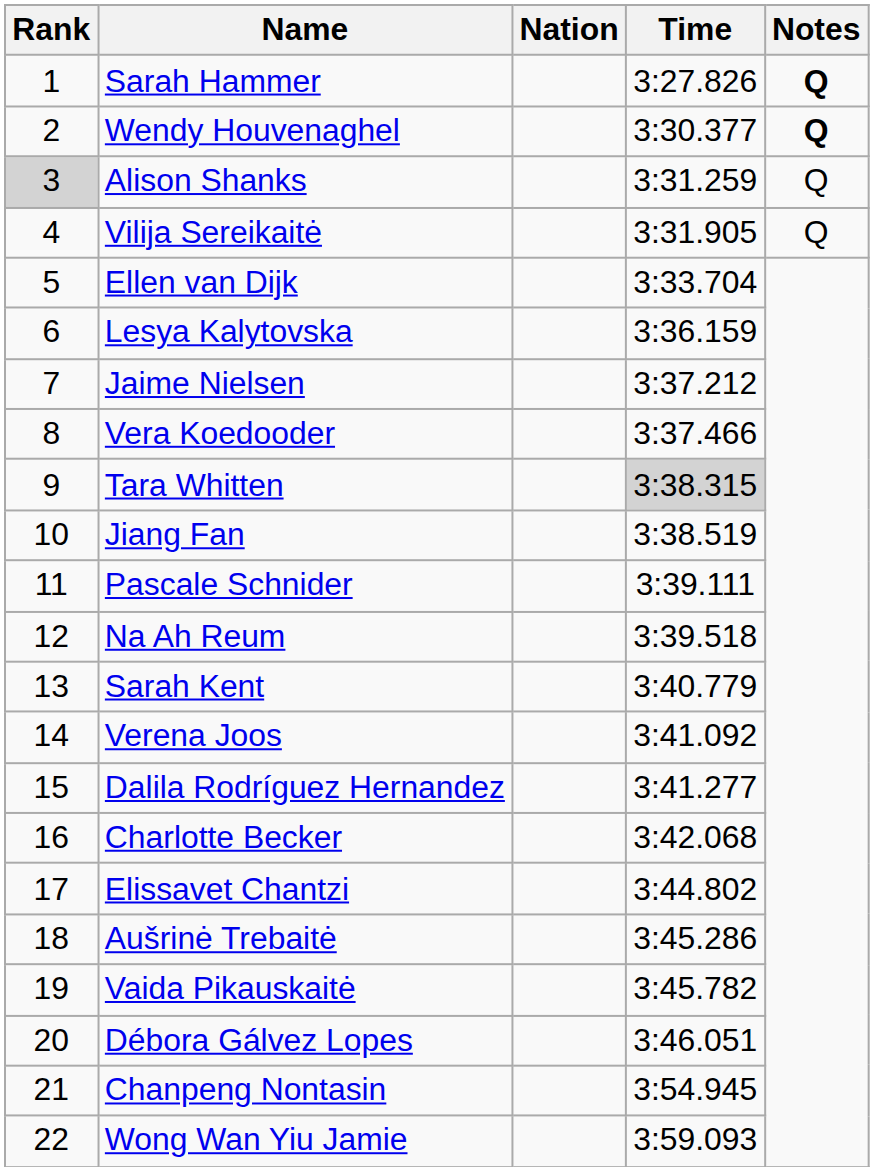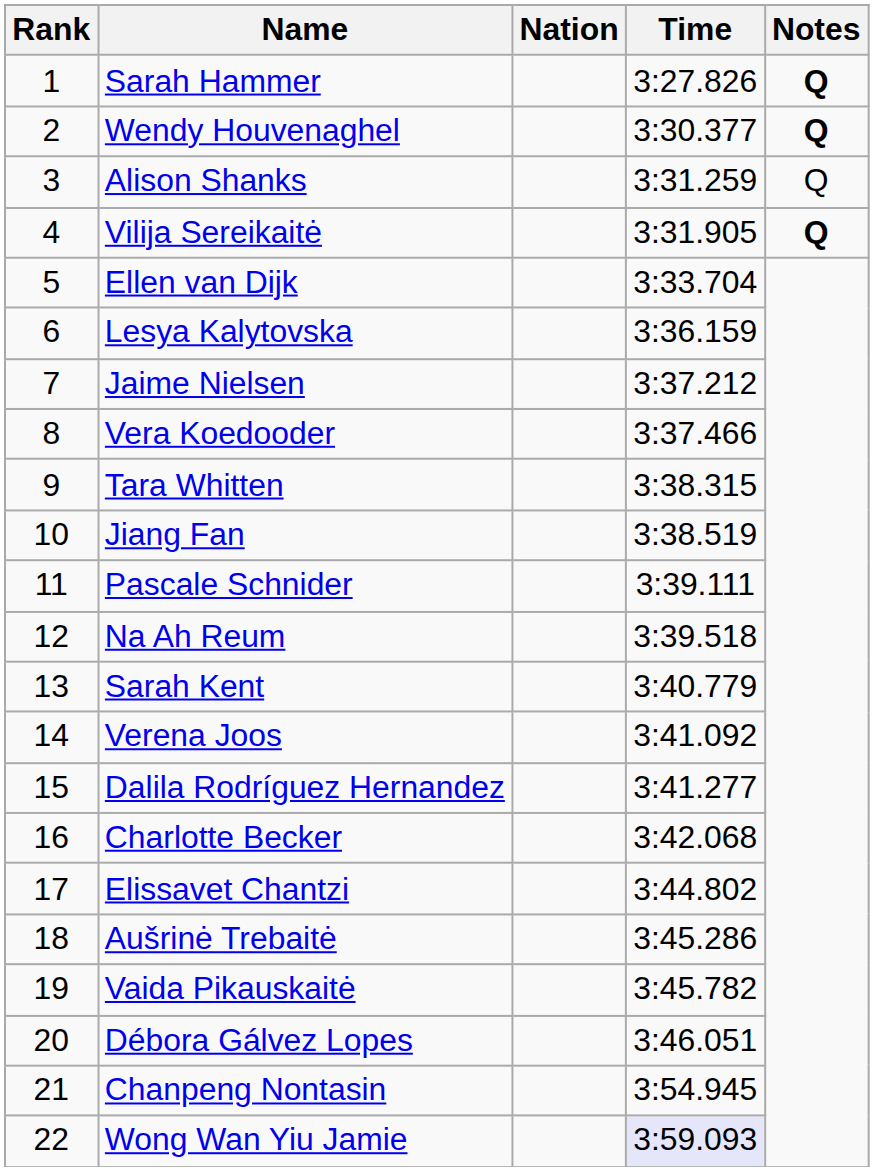(51, 181) lightgrey background -> (51, 181) no background
(816, 231) normal -> (816, 231) bold
(695, 484) lightgrey background -> (695, 484) no background
(695, 1140) no background -> (695, 1140) lavender background
